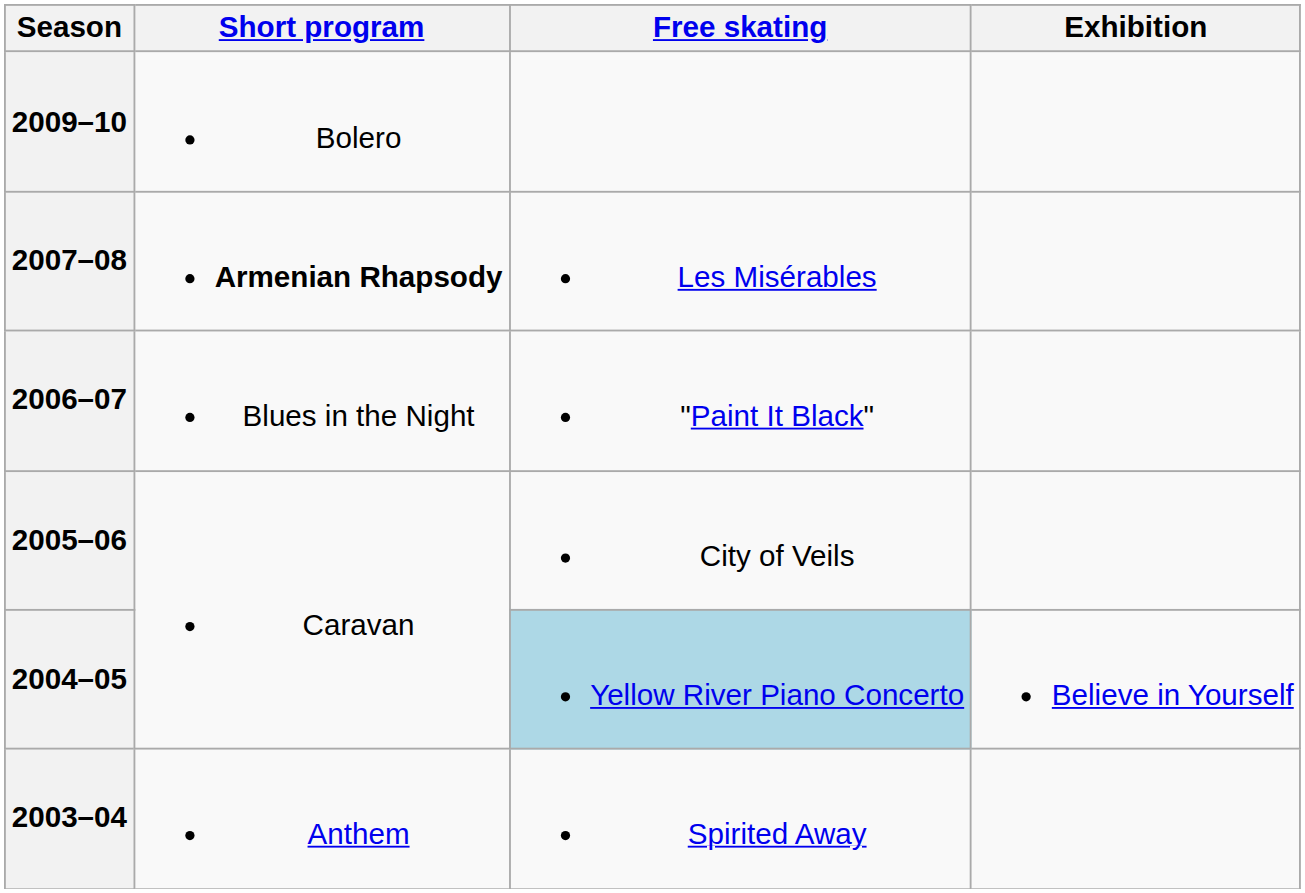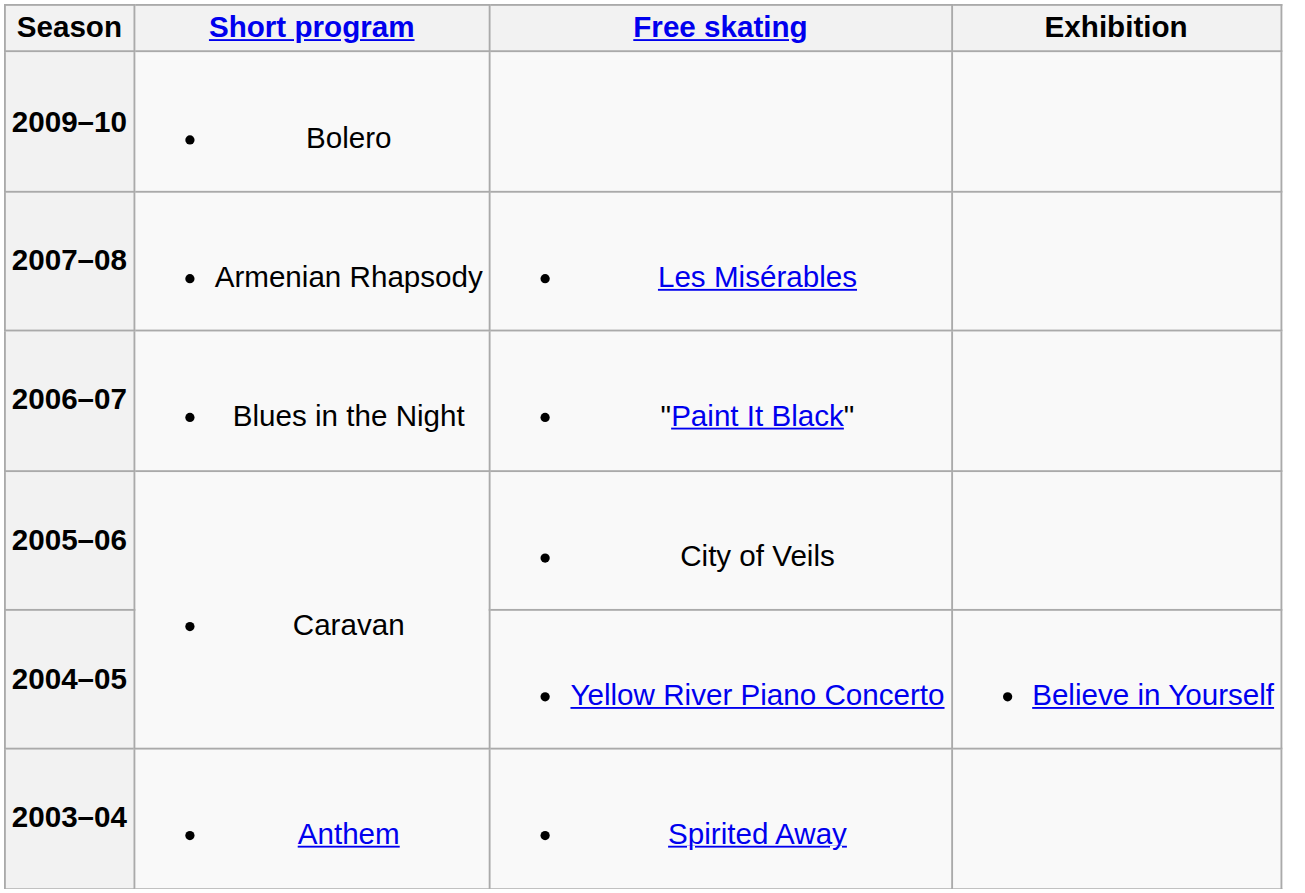(322, 278) bold -> (312, 278) normal
(740, 696) lightblue background -> (720, 696) no background
